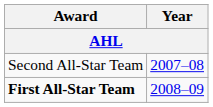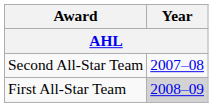(71, 89) bold -> (67, 89) normal
(177, 89) no background -> (177, 89) lightgrey background
